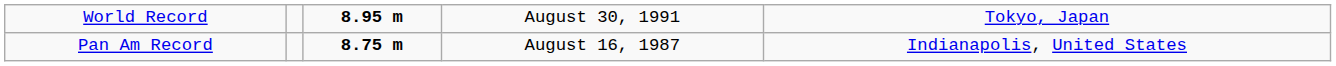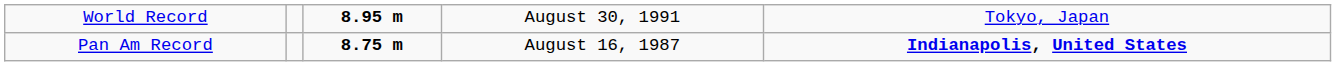(1047, 47) normal -> (1047, 47) bold
